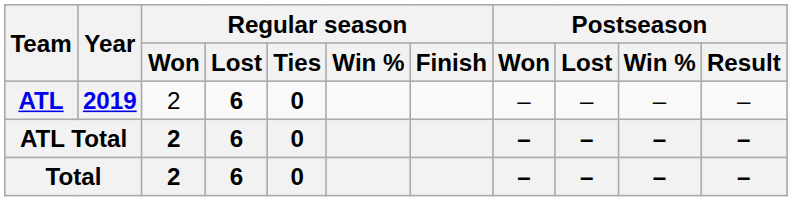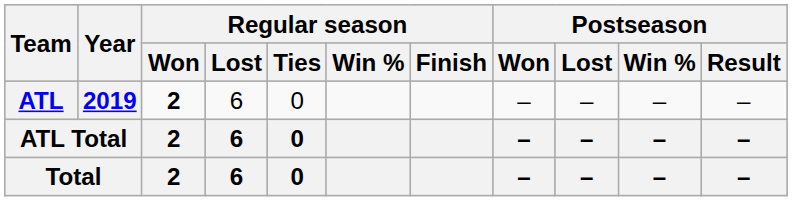(174, 101) normal -> (174, 101) bold
(236, 101) bold -> (236, 101) normal
(297, 101) bold -> (297, 101) normal
